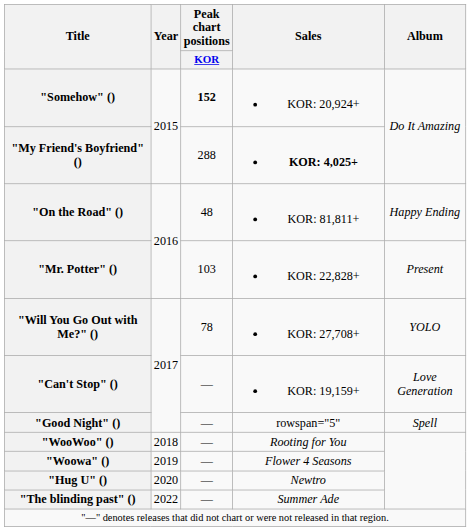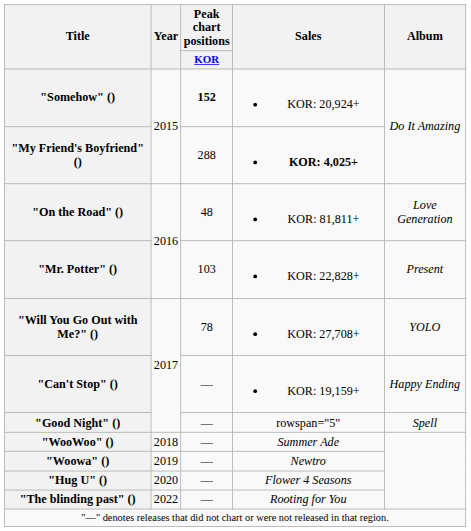(425, 212) Happy Ending -> (425, 212) Love Generation
(425, 384) Love Generation -> (425, 384) Happy Ending
(308, 441) Rooting for You -> (308, 441) Summer Ade
(308, 461) Flower 4 Seasons -> (308, 461) Newtro
(308, 480) Newtro -> (308, 480) Flower 4 Seasons
(308, 499) Summer Ade -> (308, 499) Rooting for You
